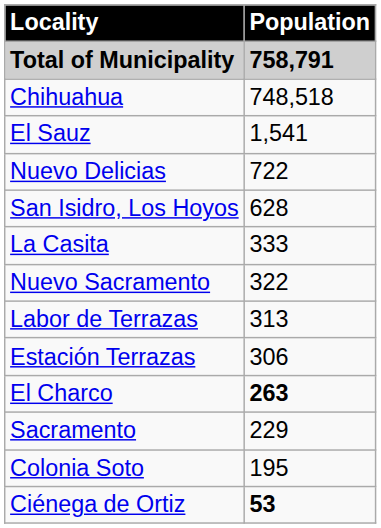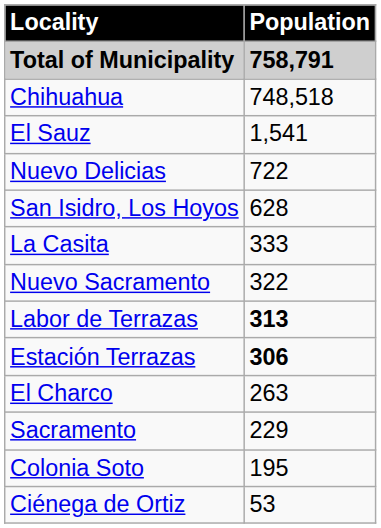(269, 319) normal -> (269, 319) bold
(269, 356) normal -> (269, 356) bold
(269, 393) bold -> (269, 393) normal
(262, 504) bold -> (262, 504) normal
